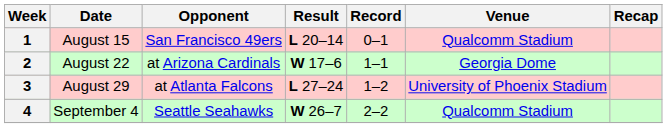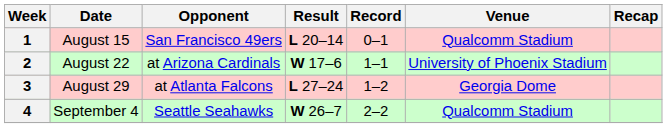(508, 63) Georgia Dome -> (508, 63) University of Phoenix Stadium
(508, 87) University of Phoenix Stadium -> (508, 87) Georgia Dome
